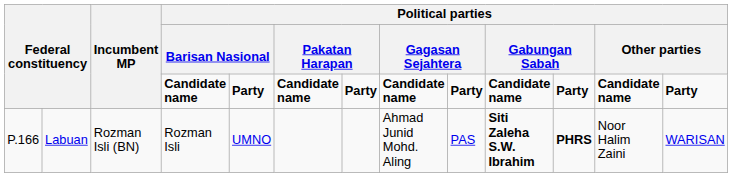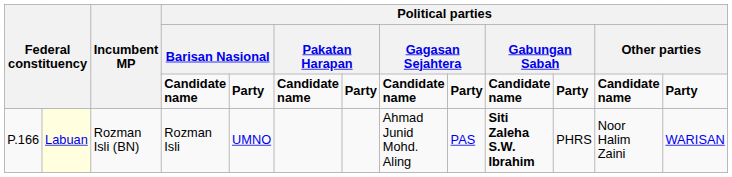(66, 140) no background -> (66, 140) lightyellow background
(574, 140) bold -> (574, 140) normal
